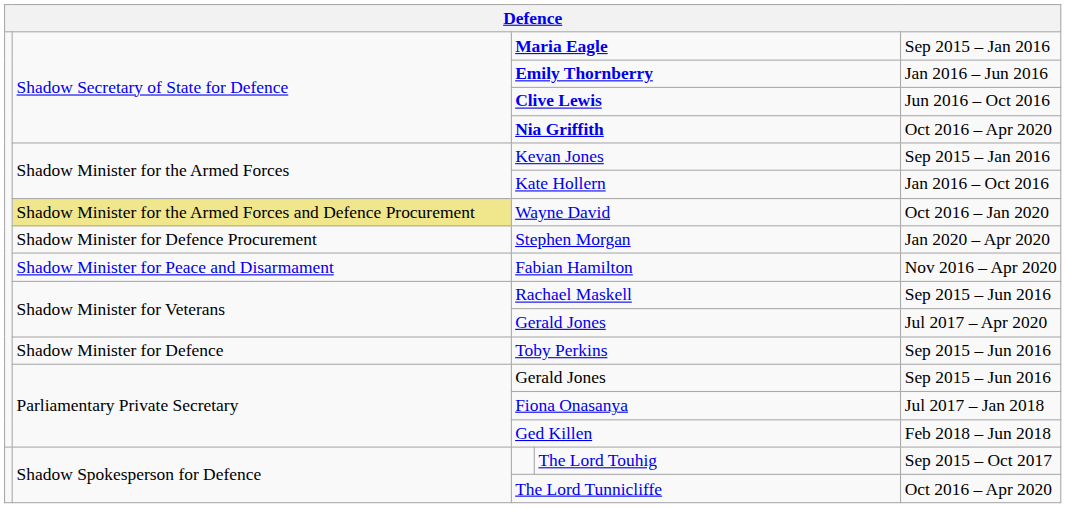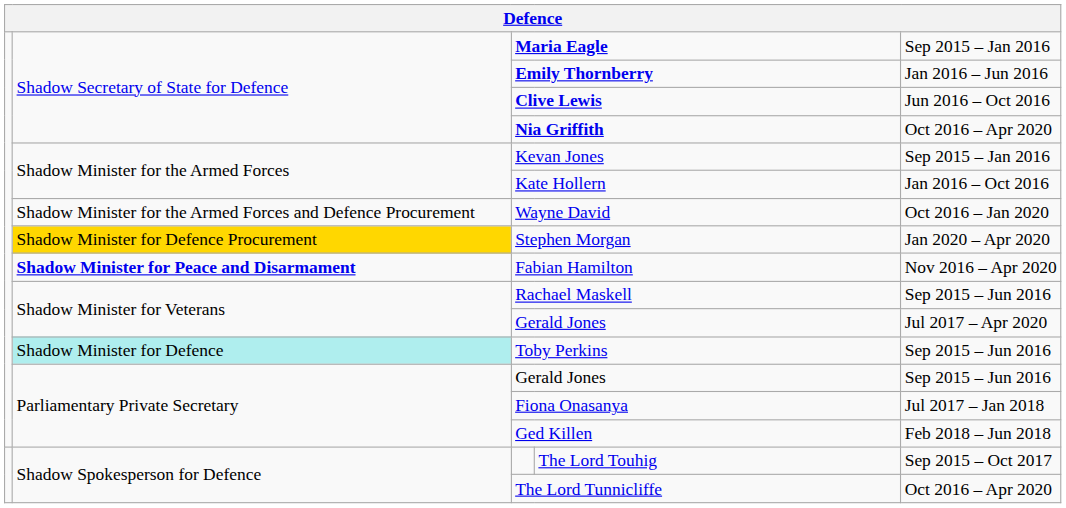(246, 211) khaki background -> (246, 211) no background
(167, 239) no background -> (167, 239) gold background
(175, 267) normal -> (186, 267) bold
(120, 350) no background -> (120, 350) paleturquoise background
